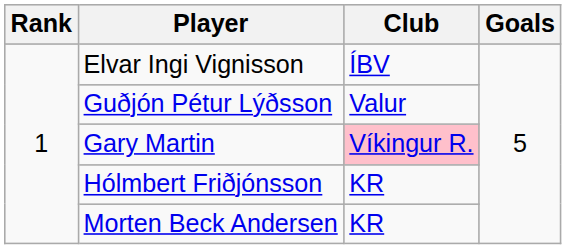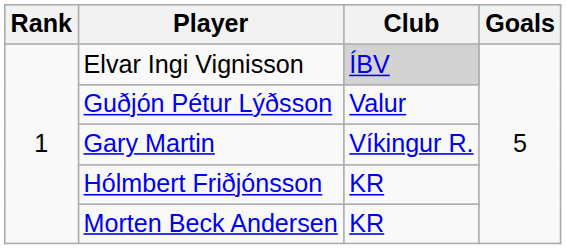(370, 64) no background -> (370, 64) lightgrey background
(411, 143) pink background -> (411, 143) no background
